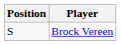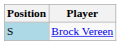(10, 31) no background -> (10, 31) lightblue background
